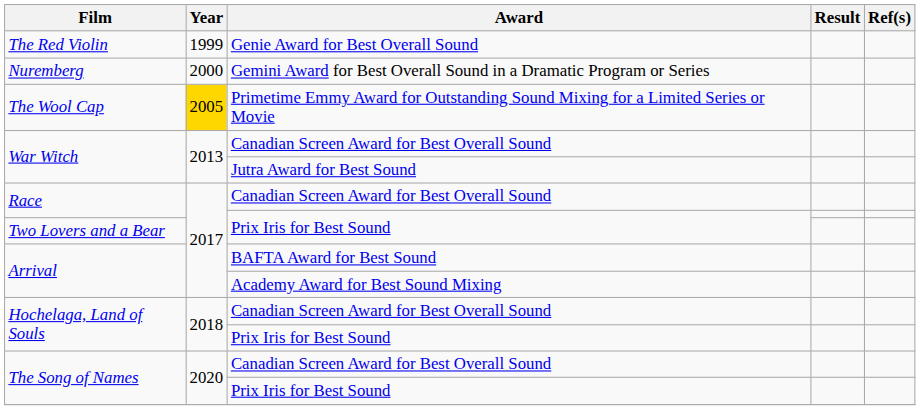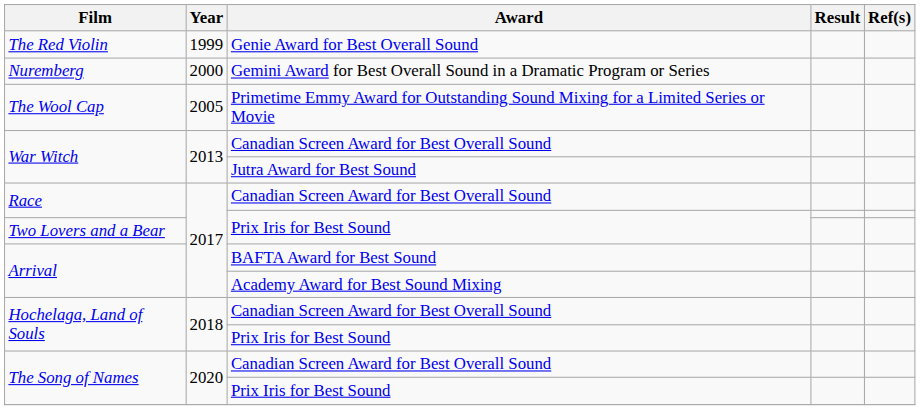(206, 107) gold background -> (206, 107) no background
